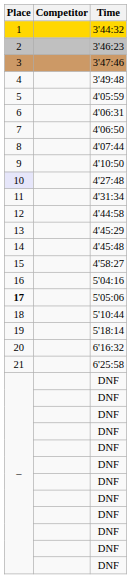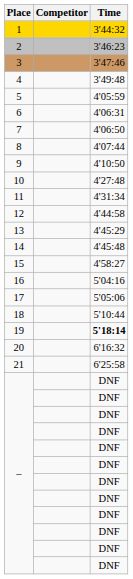(19, 180) lavender background -> (19, 180) no background
(19, 297) bold -> (19, 297) normal
(108, 331) normal -> (109, 331) bold
